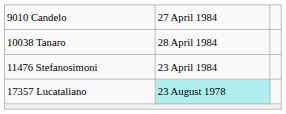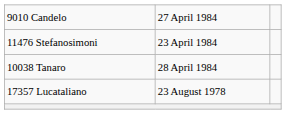rows swapped: (36, 42) <-> (52, 67)
(192, 91) paleturquoise background -> (192, 91) no background
